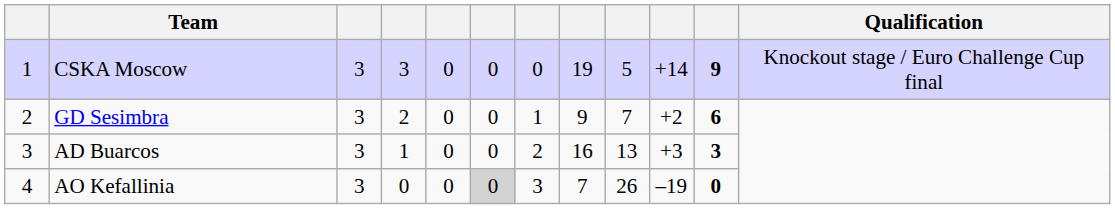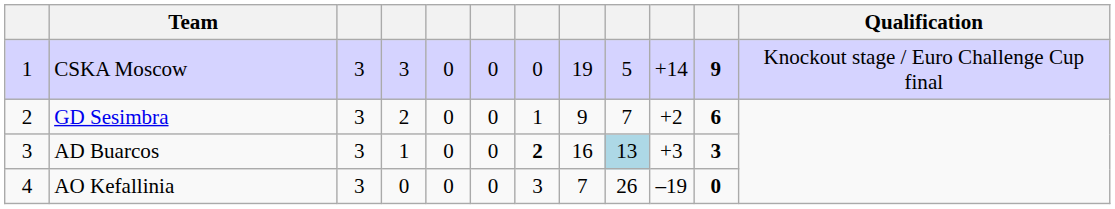(538, 151) normal -> (538, 151) bold
(627, 151) no background -> (627, 151) lightblue background
(493, 186) lightgrey background -> (493, 186) no background
